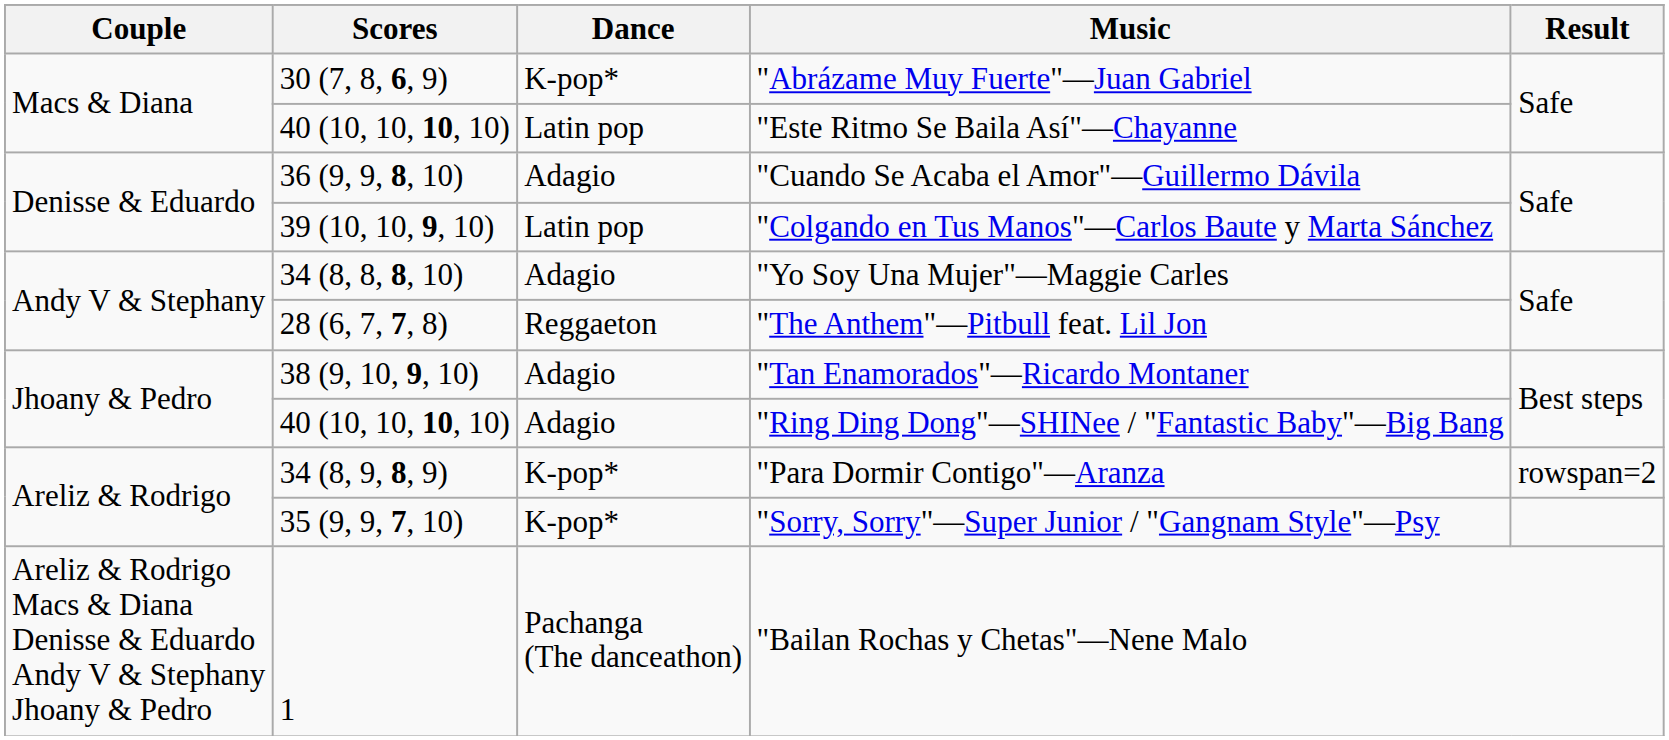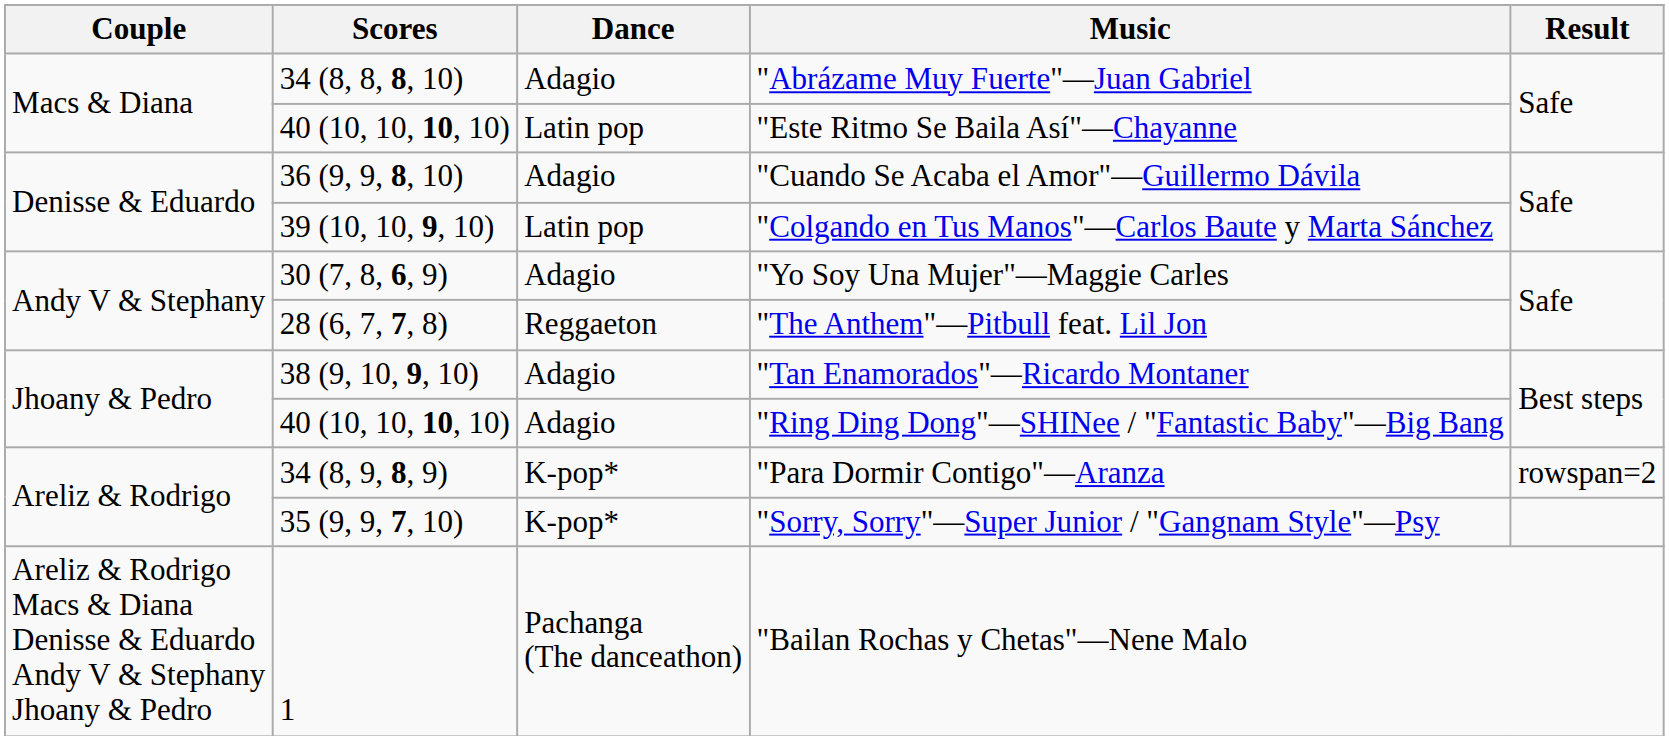(364, 78) 30 (7, 8, 6, 9) -> (371, 78) 34 (8, 8, 8, 10)
(572, 78) K-pop* -> (570, 78) Adagio
(371, 275) 34 (8, 8, 8, 10) -> (364, 275) 30 (7, 8, 6, 9)
